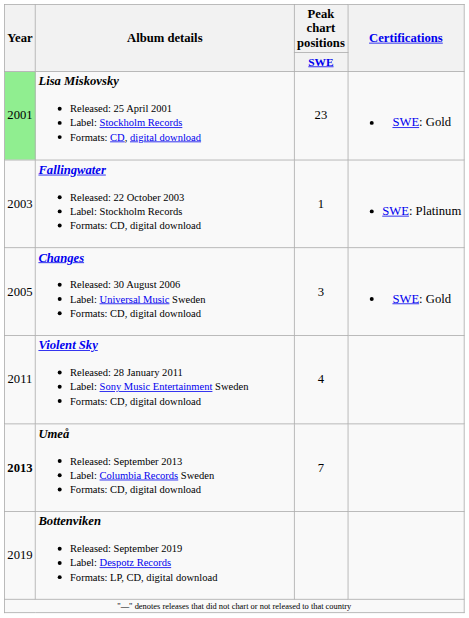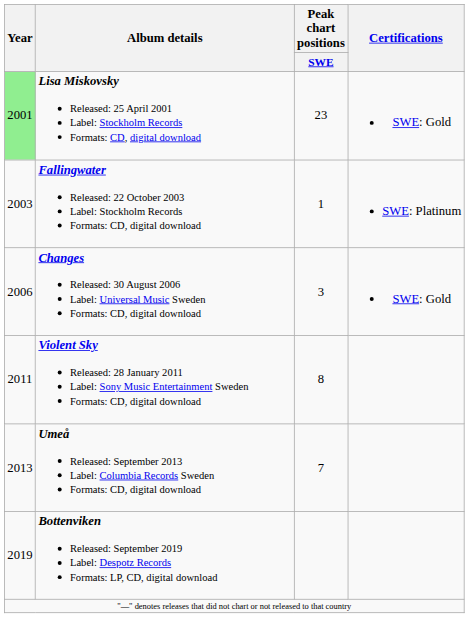(20, 291) 2005 -> (20, 291) 2006
(321, 379) 4 -> (321, 379) 8
(20, 467) bold -> (20, 467) normal
